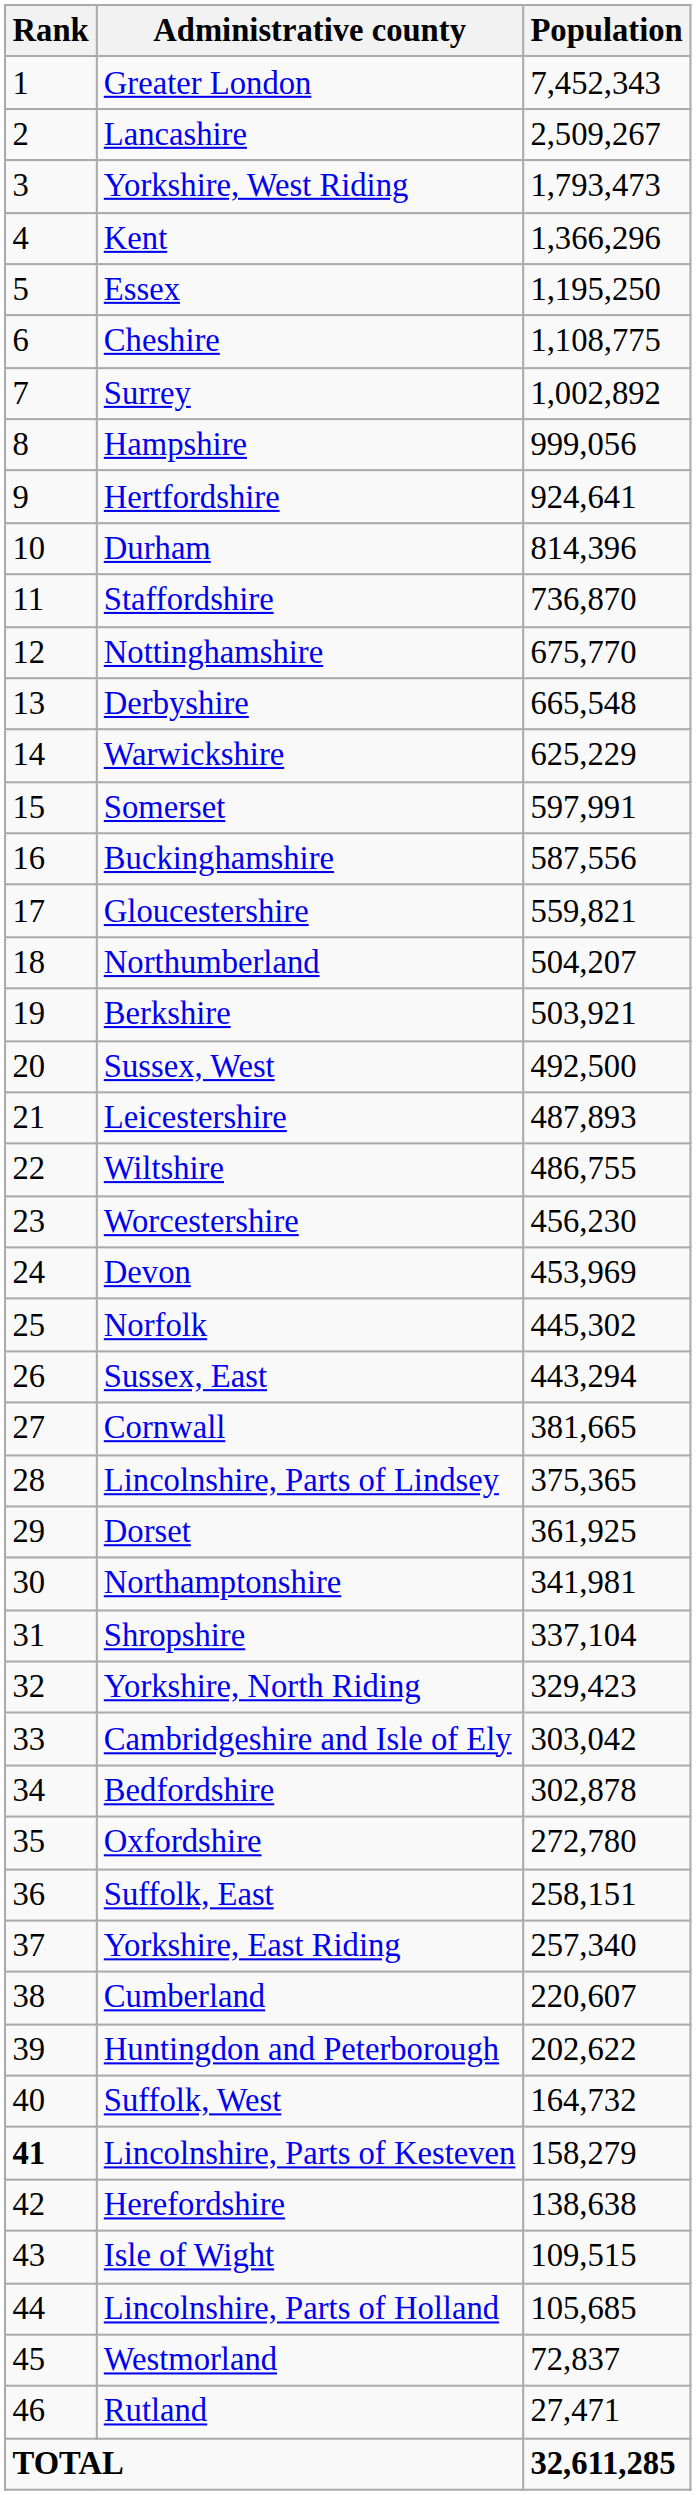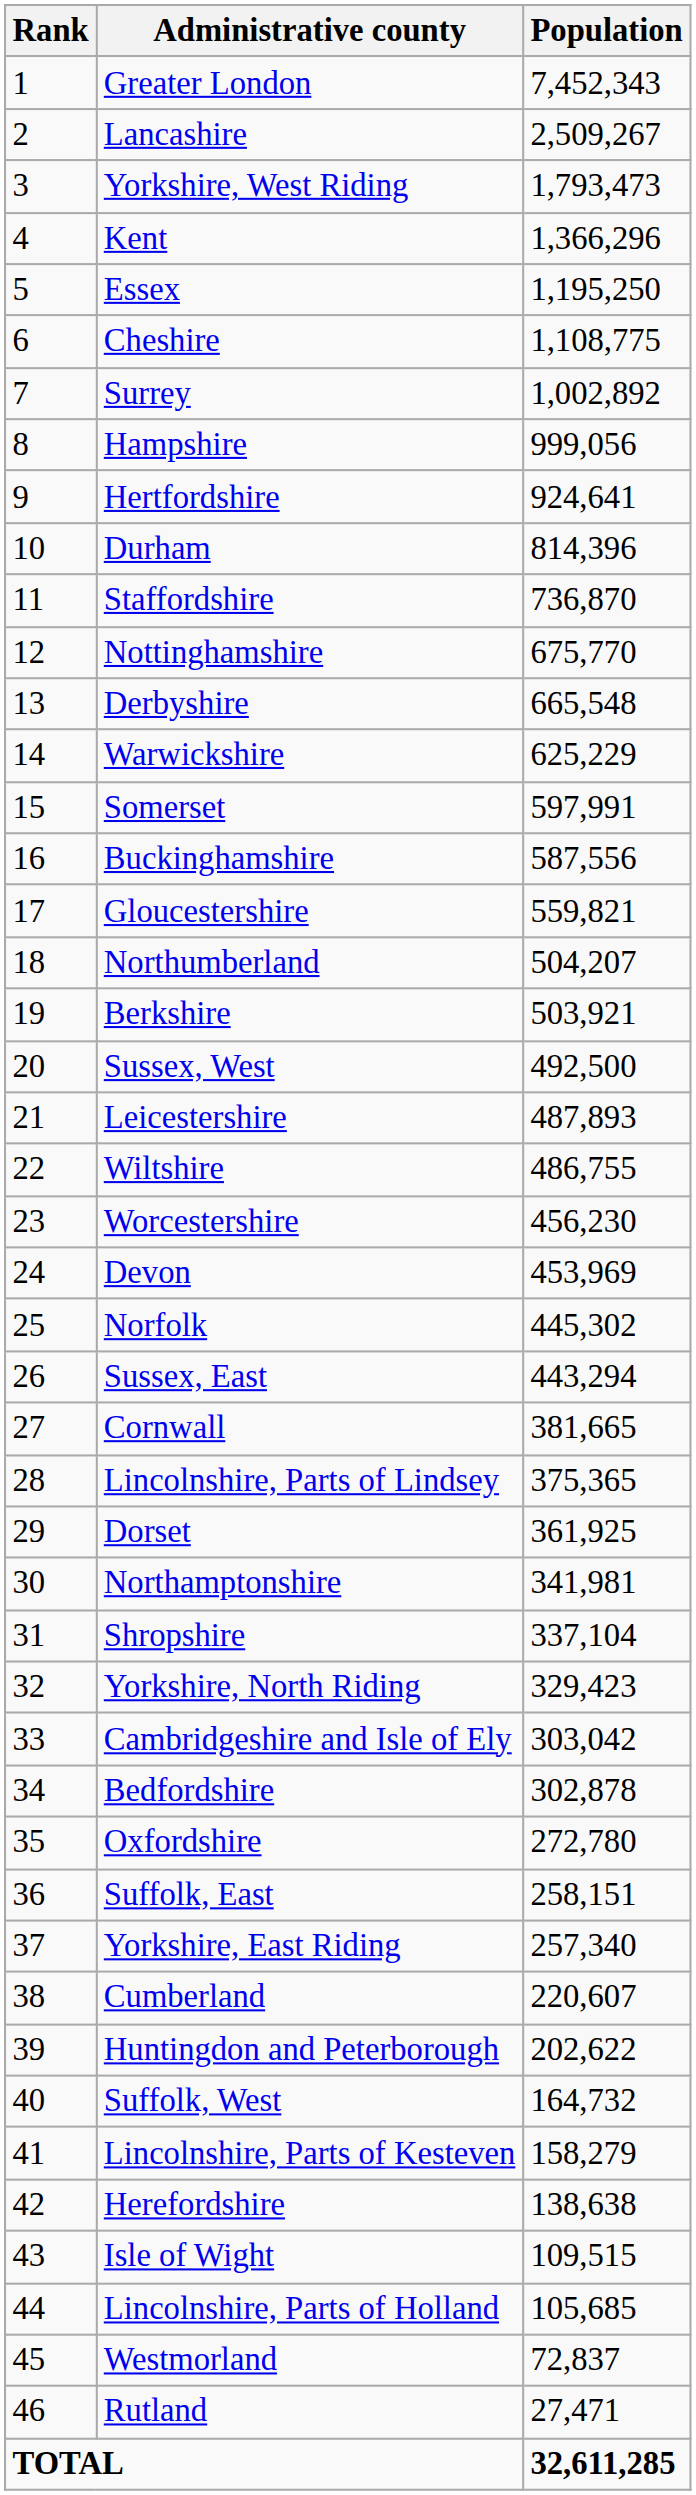(29, 2152) bold -> (29, 2152) normal
